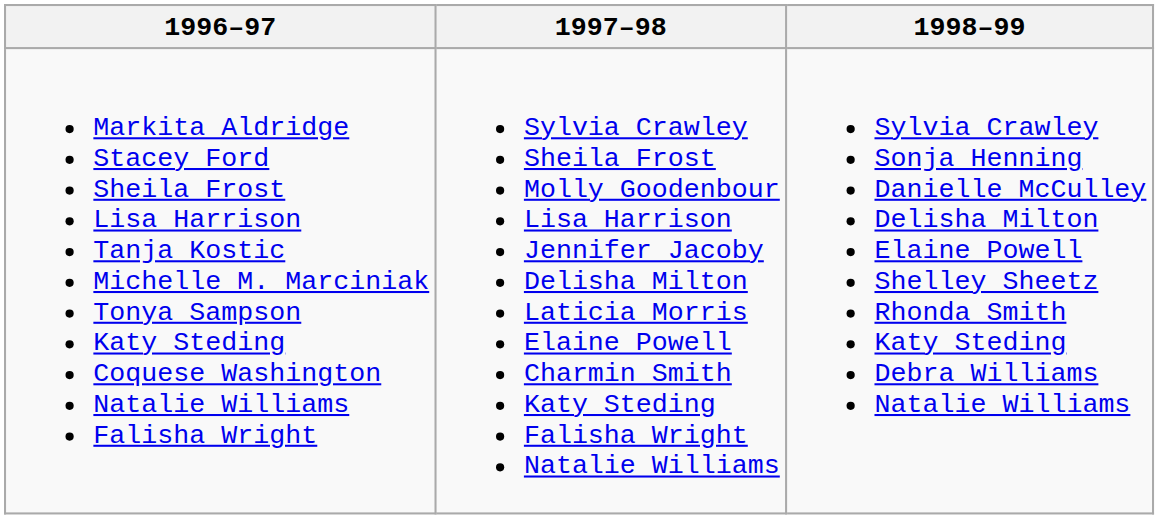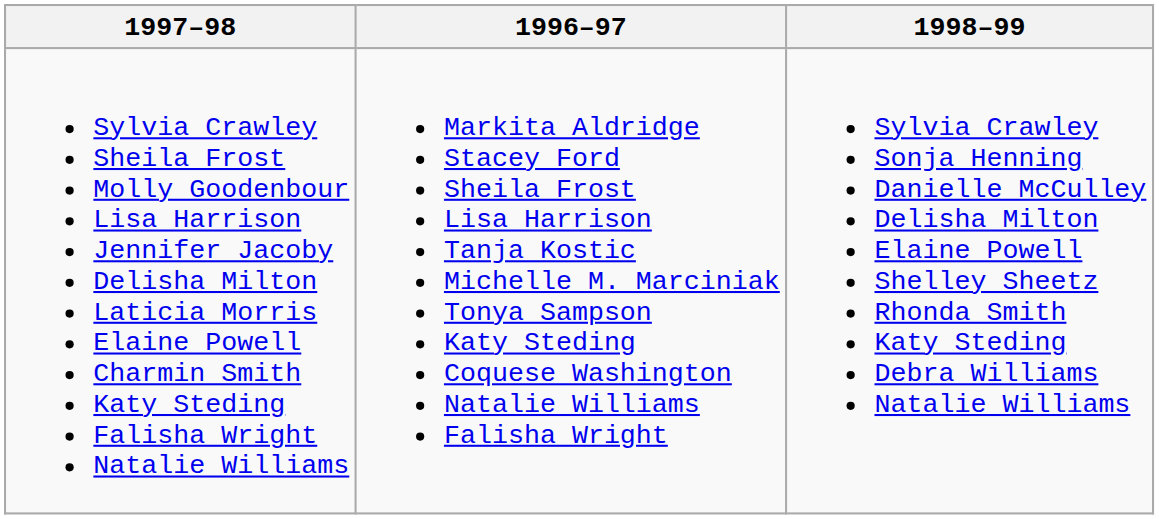columns swapped: (220, 27) <-> (611, 27)
